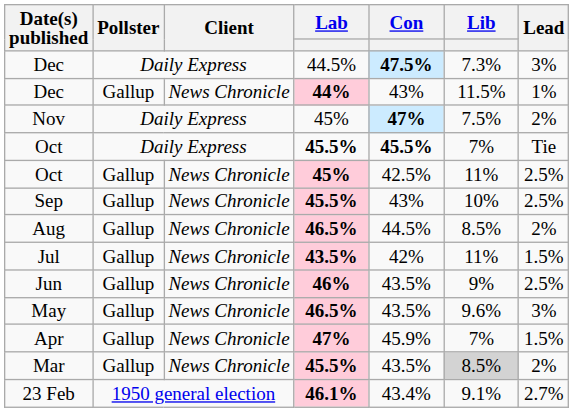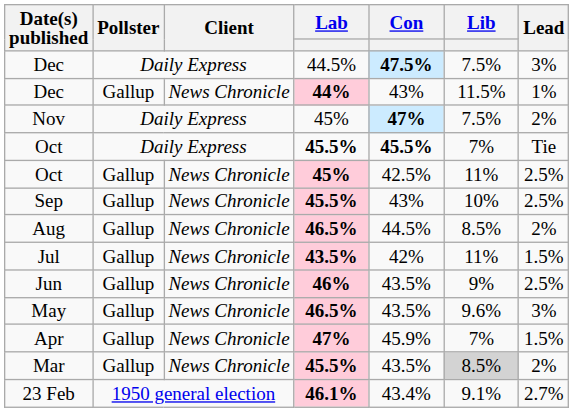(481, 65) 7.3% -> (481, 65) 7.5%
